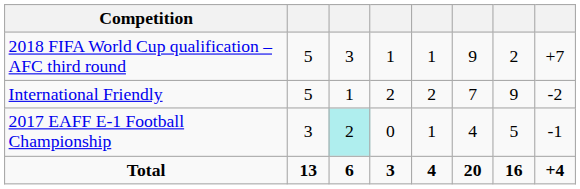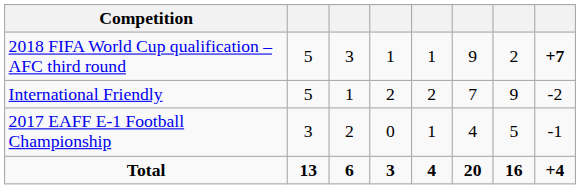(555, 56) normal -> (555, 56) bold
(349, 131) paleturquoise background -> (349, 131) no background
